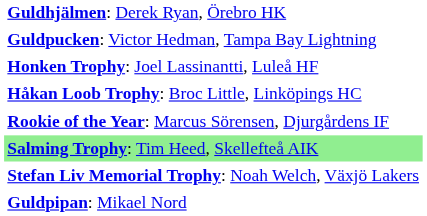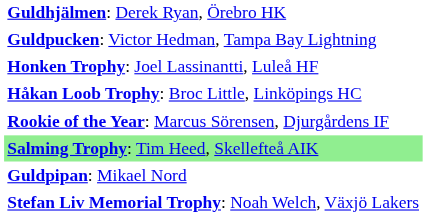(213, 175) Stefan Liv Memorial Trophy: Noah Welch, Växjö Lakers -> (97, 175) Guldpipan: Mikael Nord
(97, 202) Guldpipan: Mikael Nord -> (213, 202) Stefan Liv Memorial Trophy: Noah Welch, Växjö Lakers
